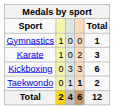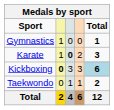(70, 54) normal -> (70, 54) bold
(61, 69) normal -> (61, 69) bold
(97, 69) no background -> (97, 69) lightblue background
(80, 83) bold -> (80, 83) normal
